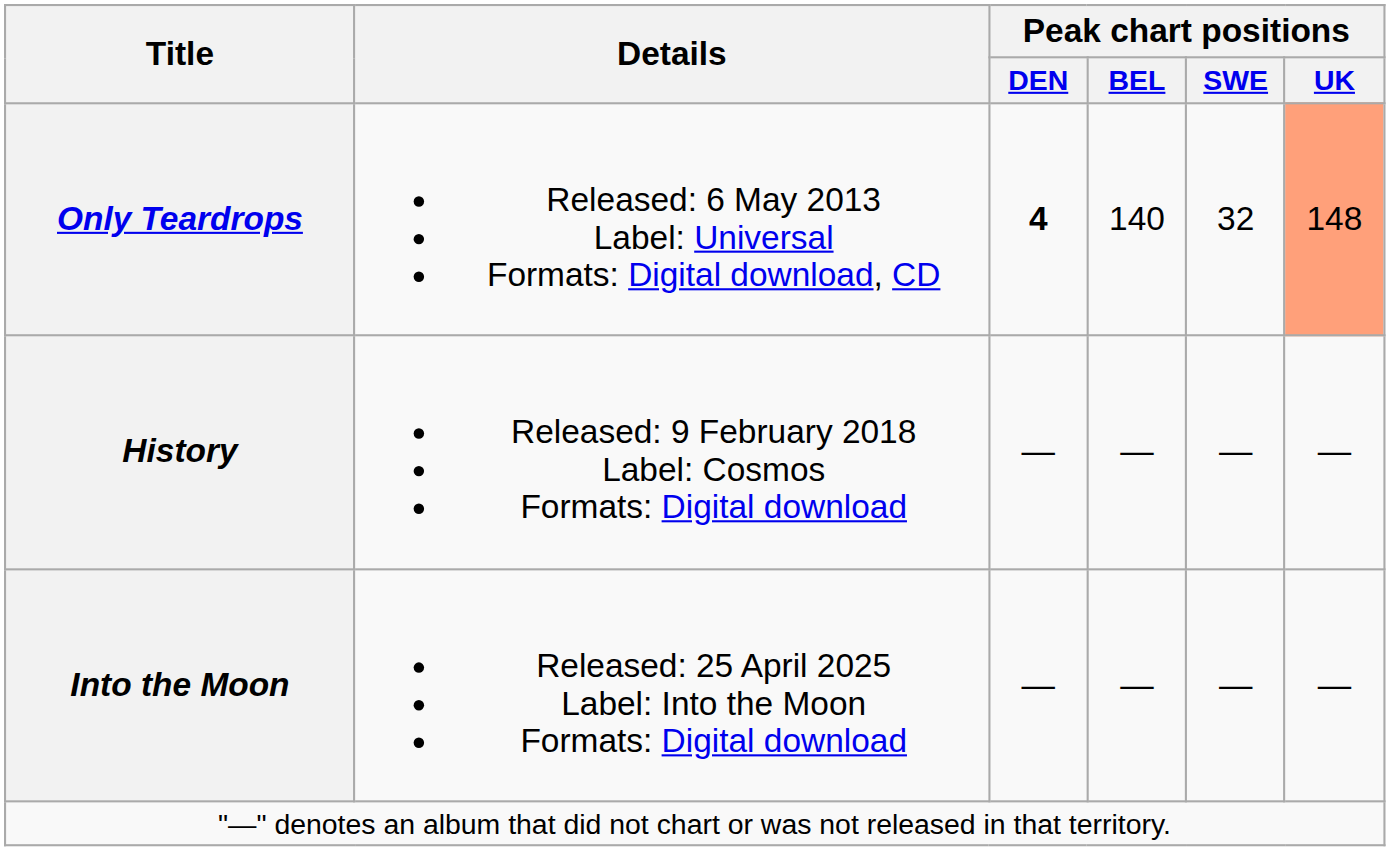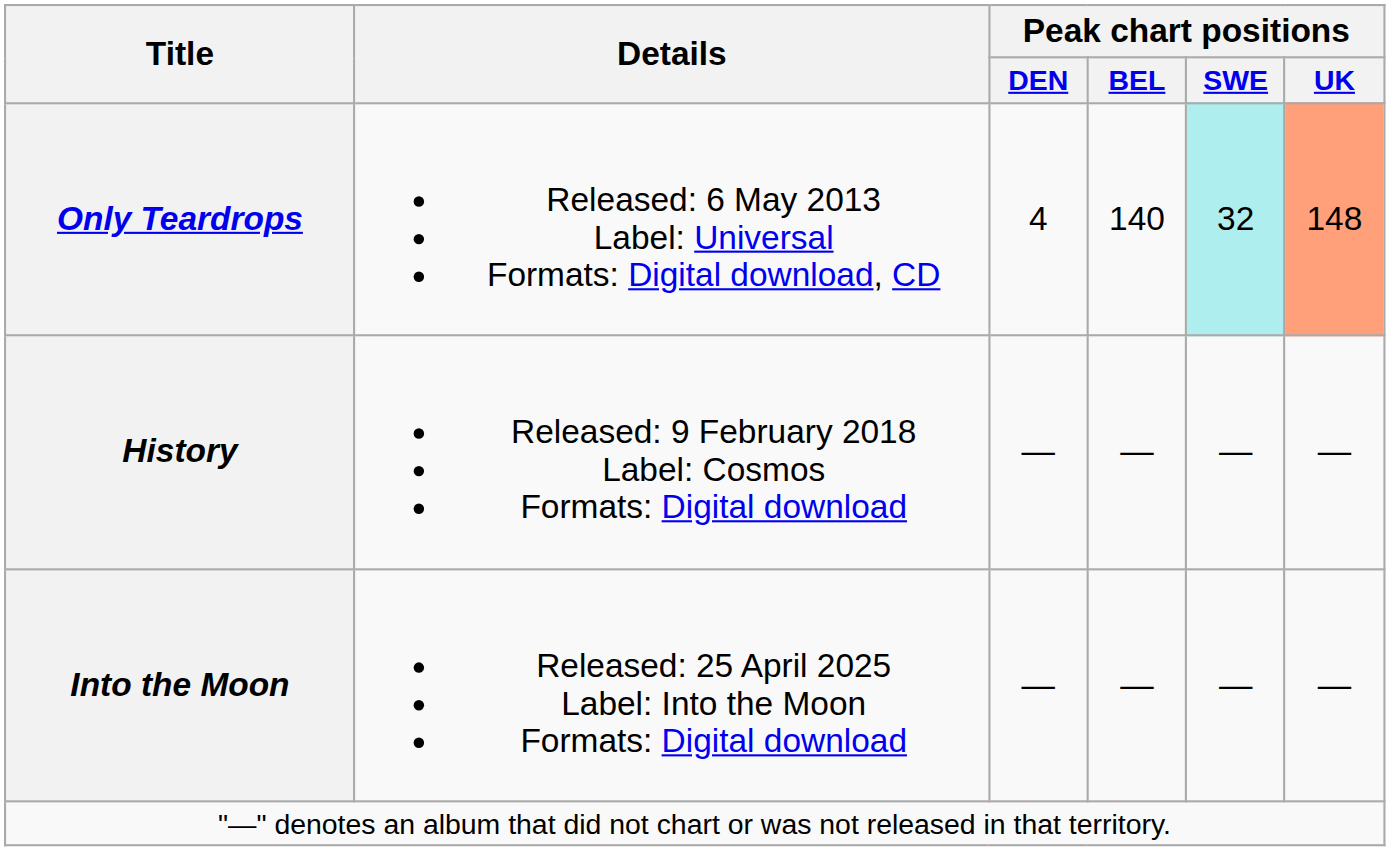(1038, 218) bold -> (1038, 218) normal
(1236, 218) no background -> (1236, 218) paleturquoise background
